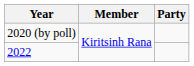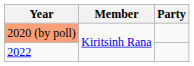(41, 33) no background -> (41, 33) lightsalmon background
